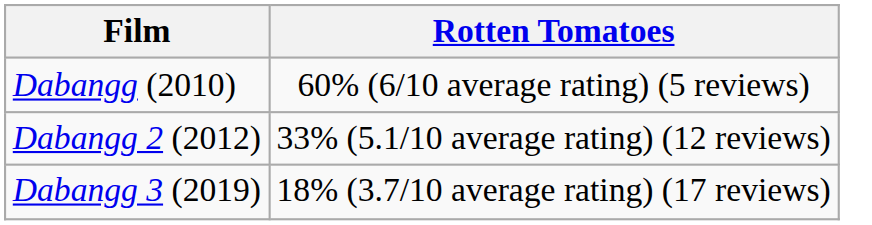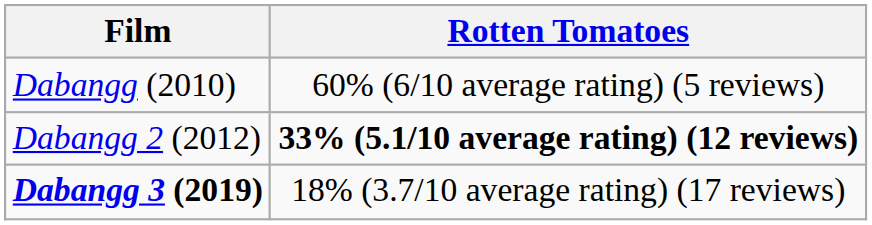(554, 137) normal -> (568, 137) bold
(137, 191) normal -> (138, 191) bold
